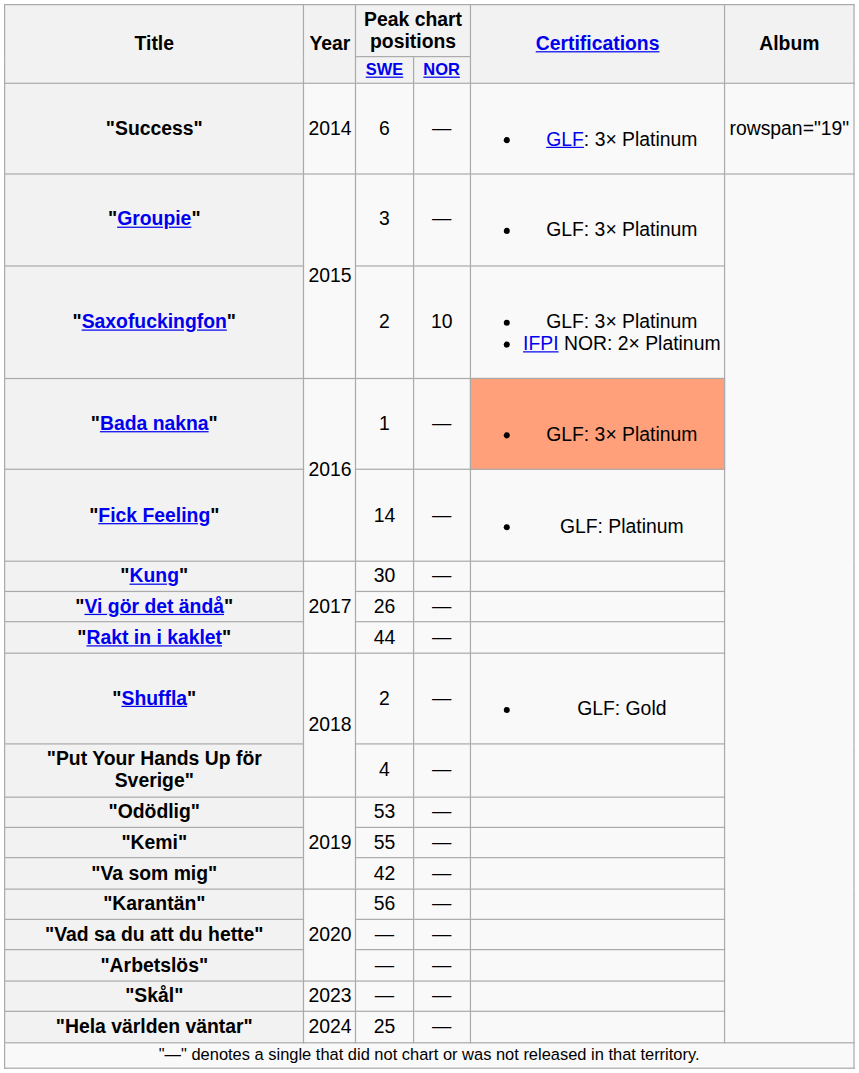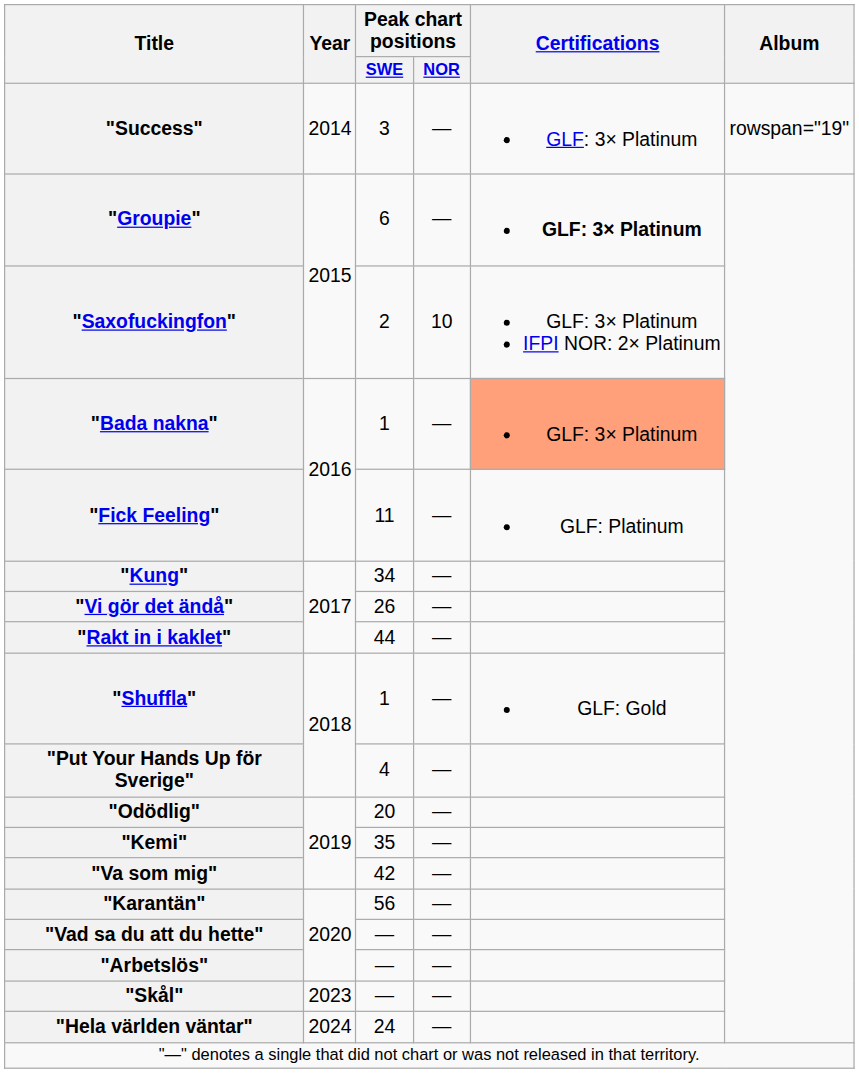(384, 128) 6 -> (384, 128) 3
(384, 219) 3 -> (384, 219) 6
(598, 231) normal -> (598, 231) bold
(384, 515) 14 -> (384, 515) 11
(384, 576) 30 -> (384, 576) 34
(384, 698) 2 -> (384, 698) 1
(384, 811) 53 -> (384, 811) 20
(384, 842) 55 -> (384, 842) 35
(384, 1026) 25 -> (384, 1026) 24
